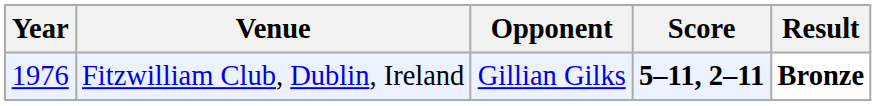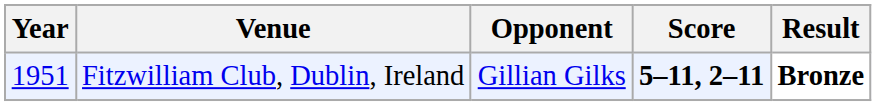(40, 75) 1976 -> (40, 75) 1951
